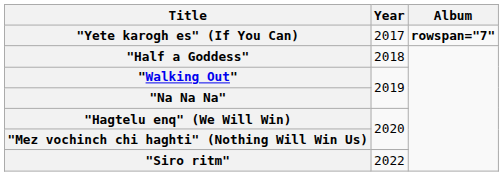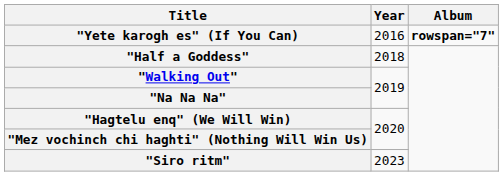(389, 36) 2017 -> (389, 36) 2016
(389, 160) 2022 -> (389, 160) 2023
